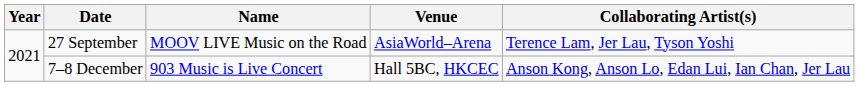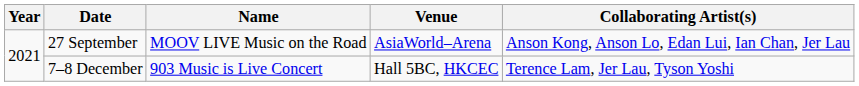(620, 42) Terence Lam, Jer Lau, Tyson Yoshi -> (678, 42) Anson Kong, Anson Lo, Edan Lui, Ian Chan, Jer Lau
(678, 68) Anson Kong, Anson Lo, Edan Lui, Ian Chan, Jer Lau -> (620, 68) Terence Lam, Jer Lau, Tyson Yoshi
